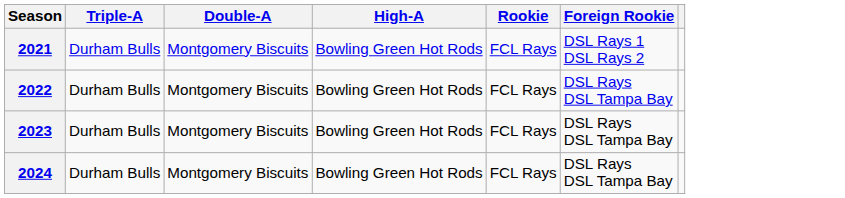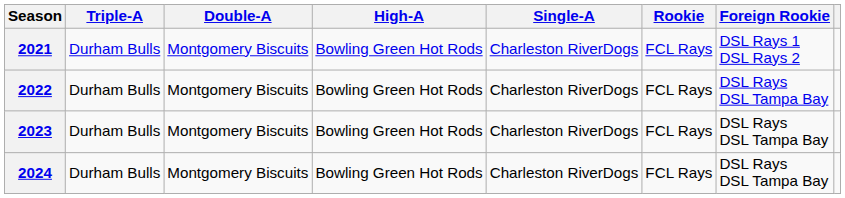+ column: (564, 16)
